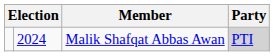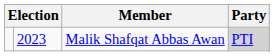(31, 39) 2024 -> (31, 39) 2023
